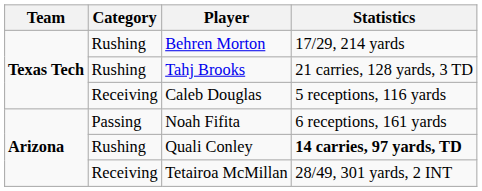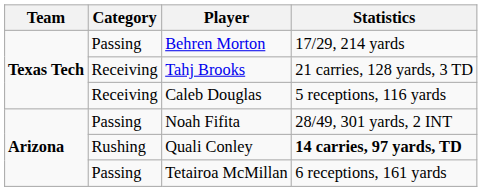(119, 43) Rushing -> (116, 43) Passing
(119, 69) Rushing -> (125, 69) Receiving
(371, 121) 6 receptions, 161 yards -> (374, 121) 28/49, 301 yards, 2 INT
(125, 173) Receiving -> (116, 173) Passing
(374, 173) 28/49, 301 yards, 2 INT -> (371, 173) 6 receptions, 161 yards
